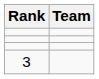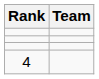(27, 61) 3 -> (27, 61) 4
